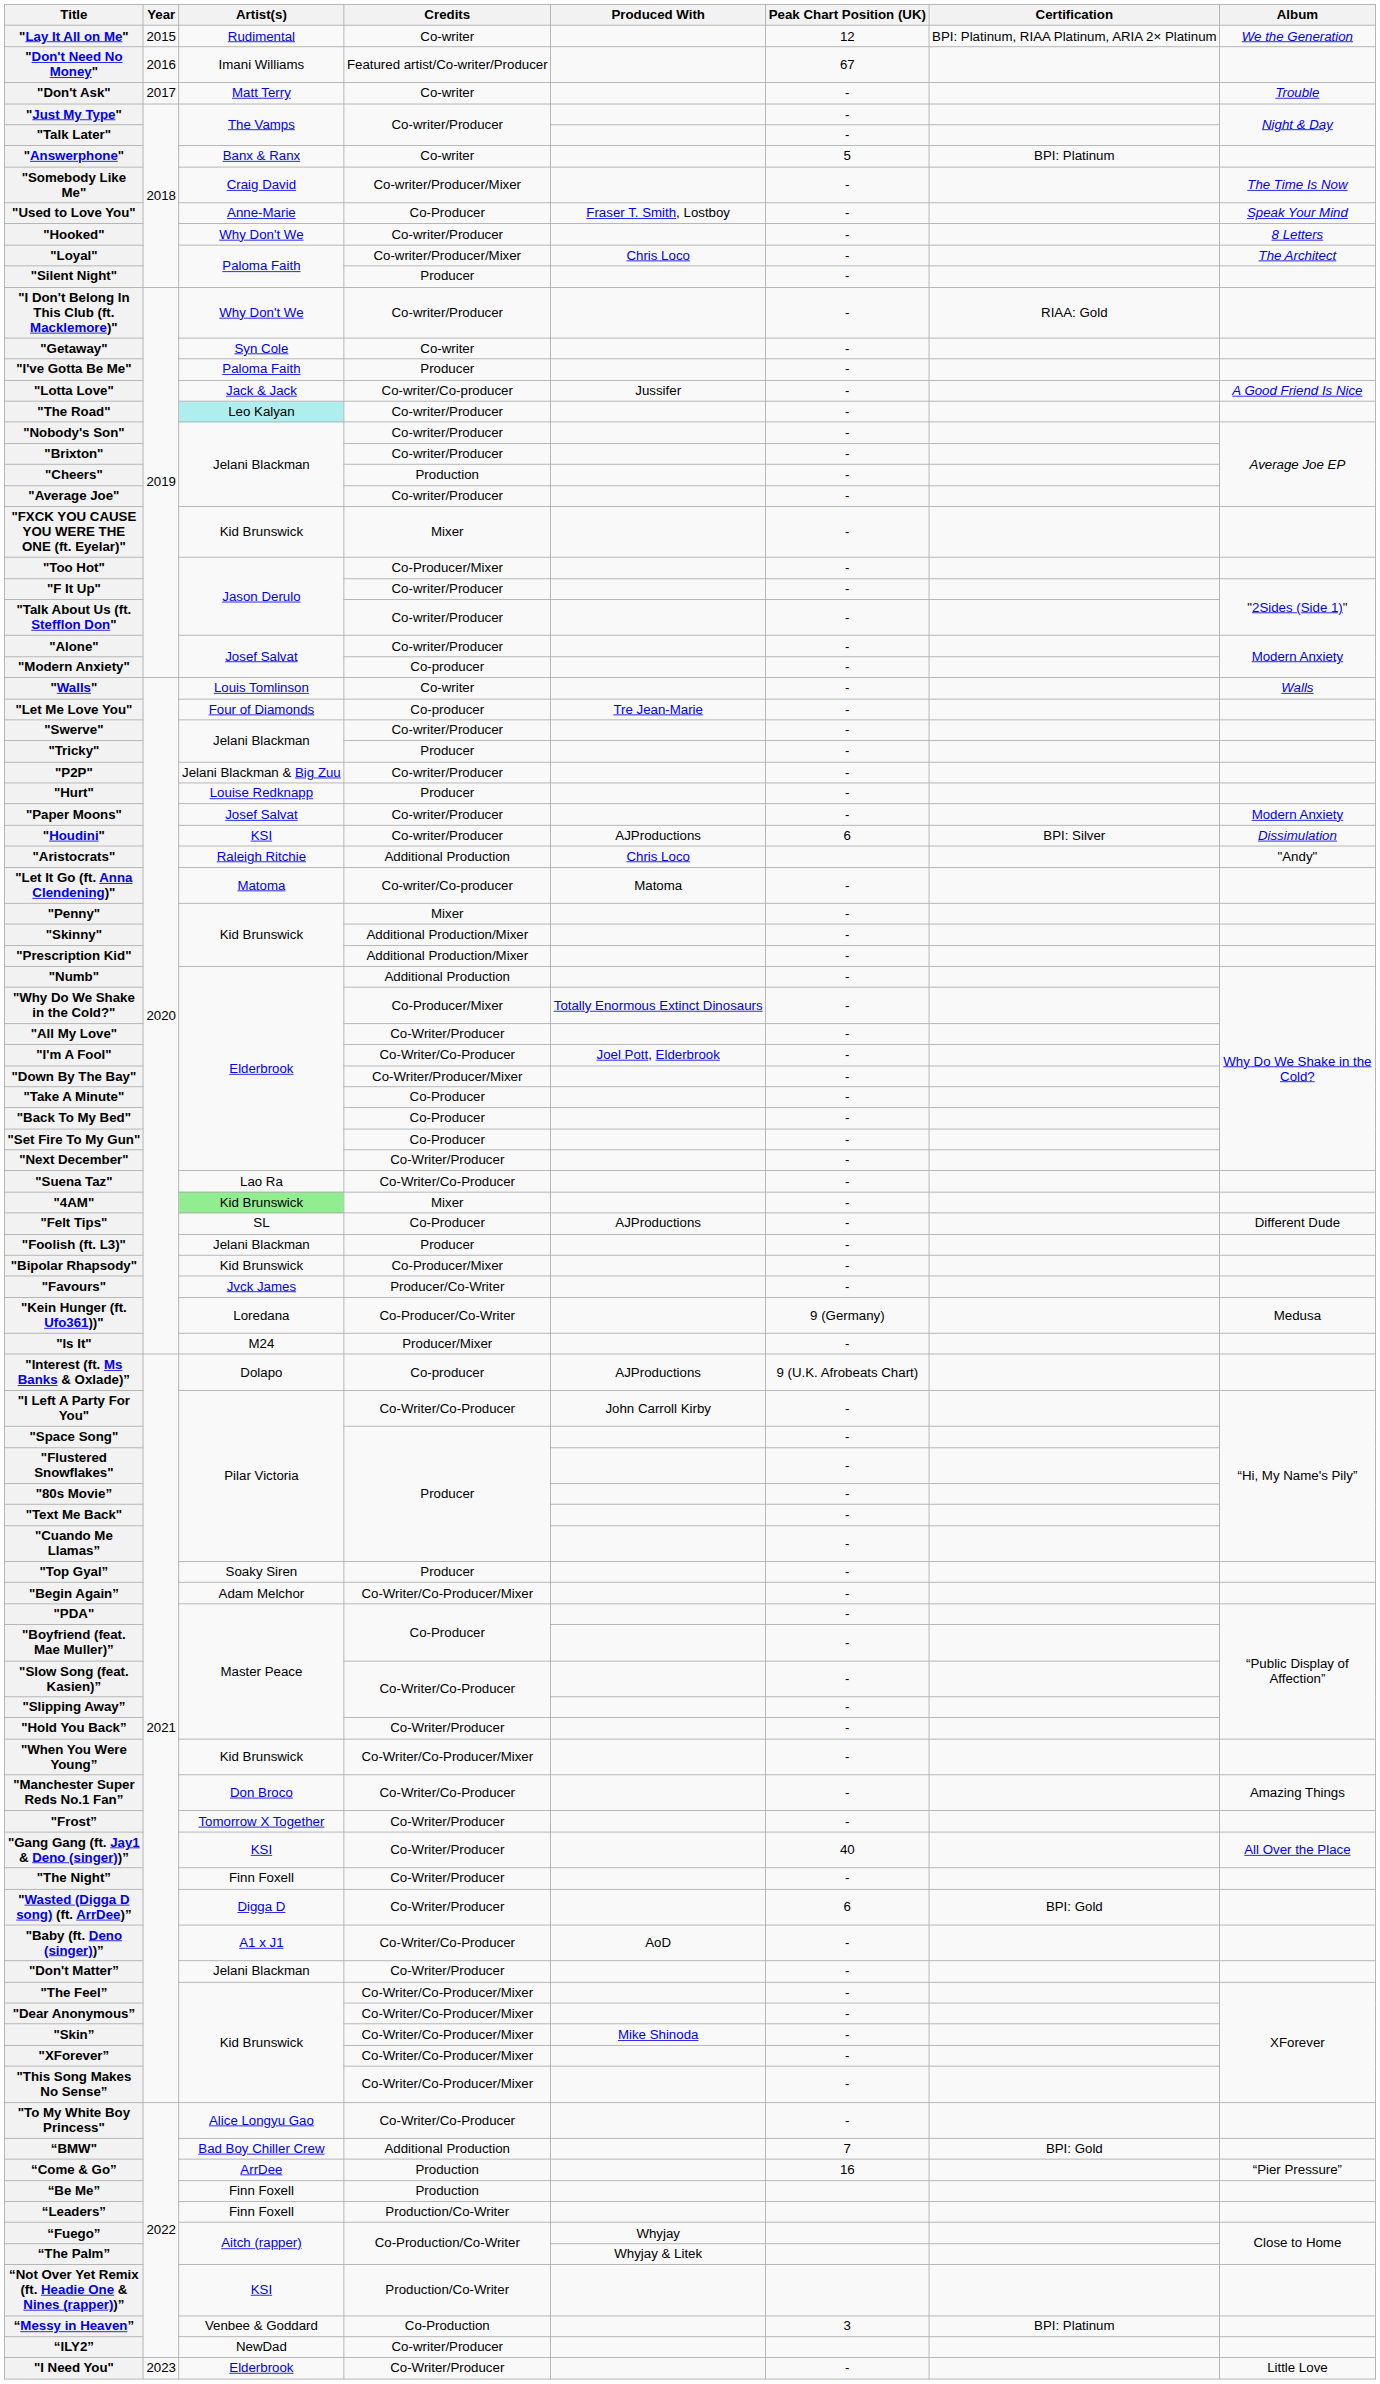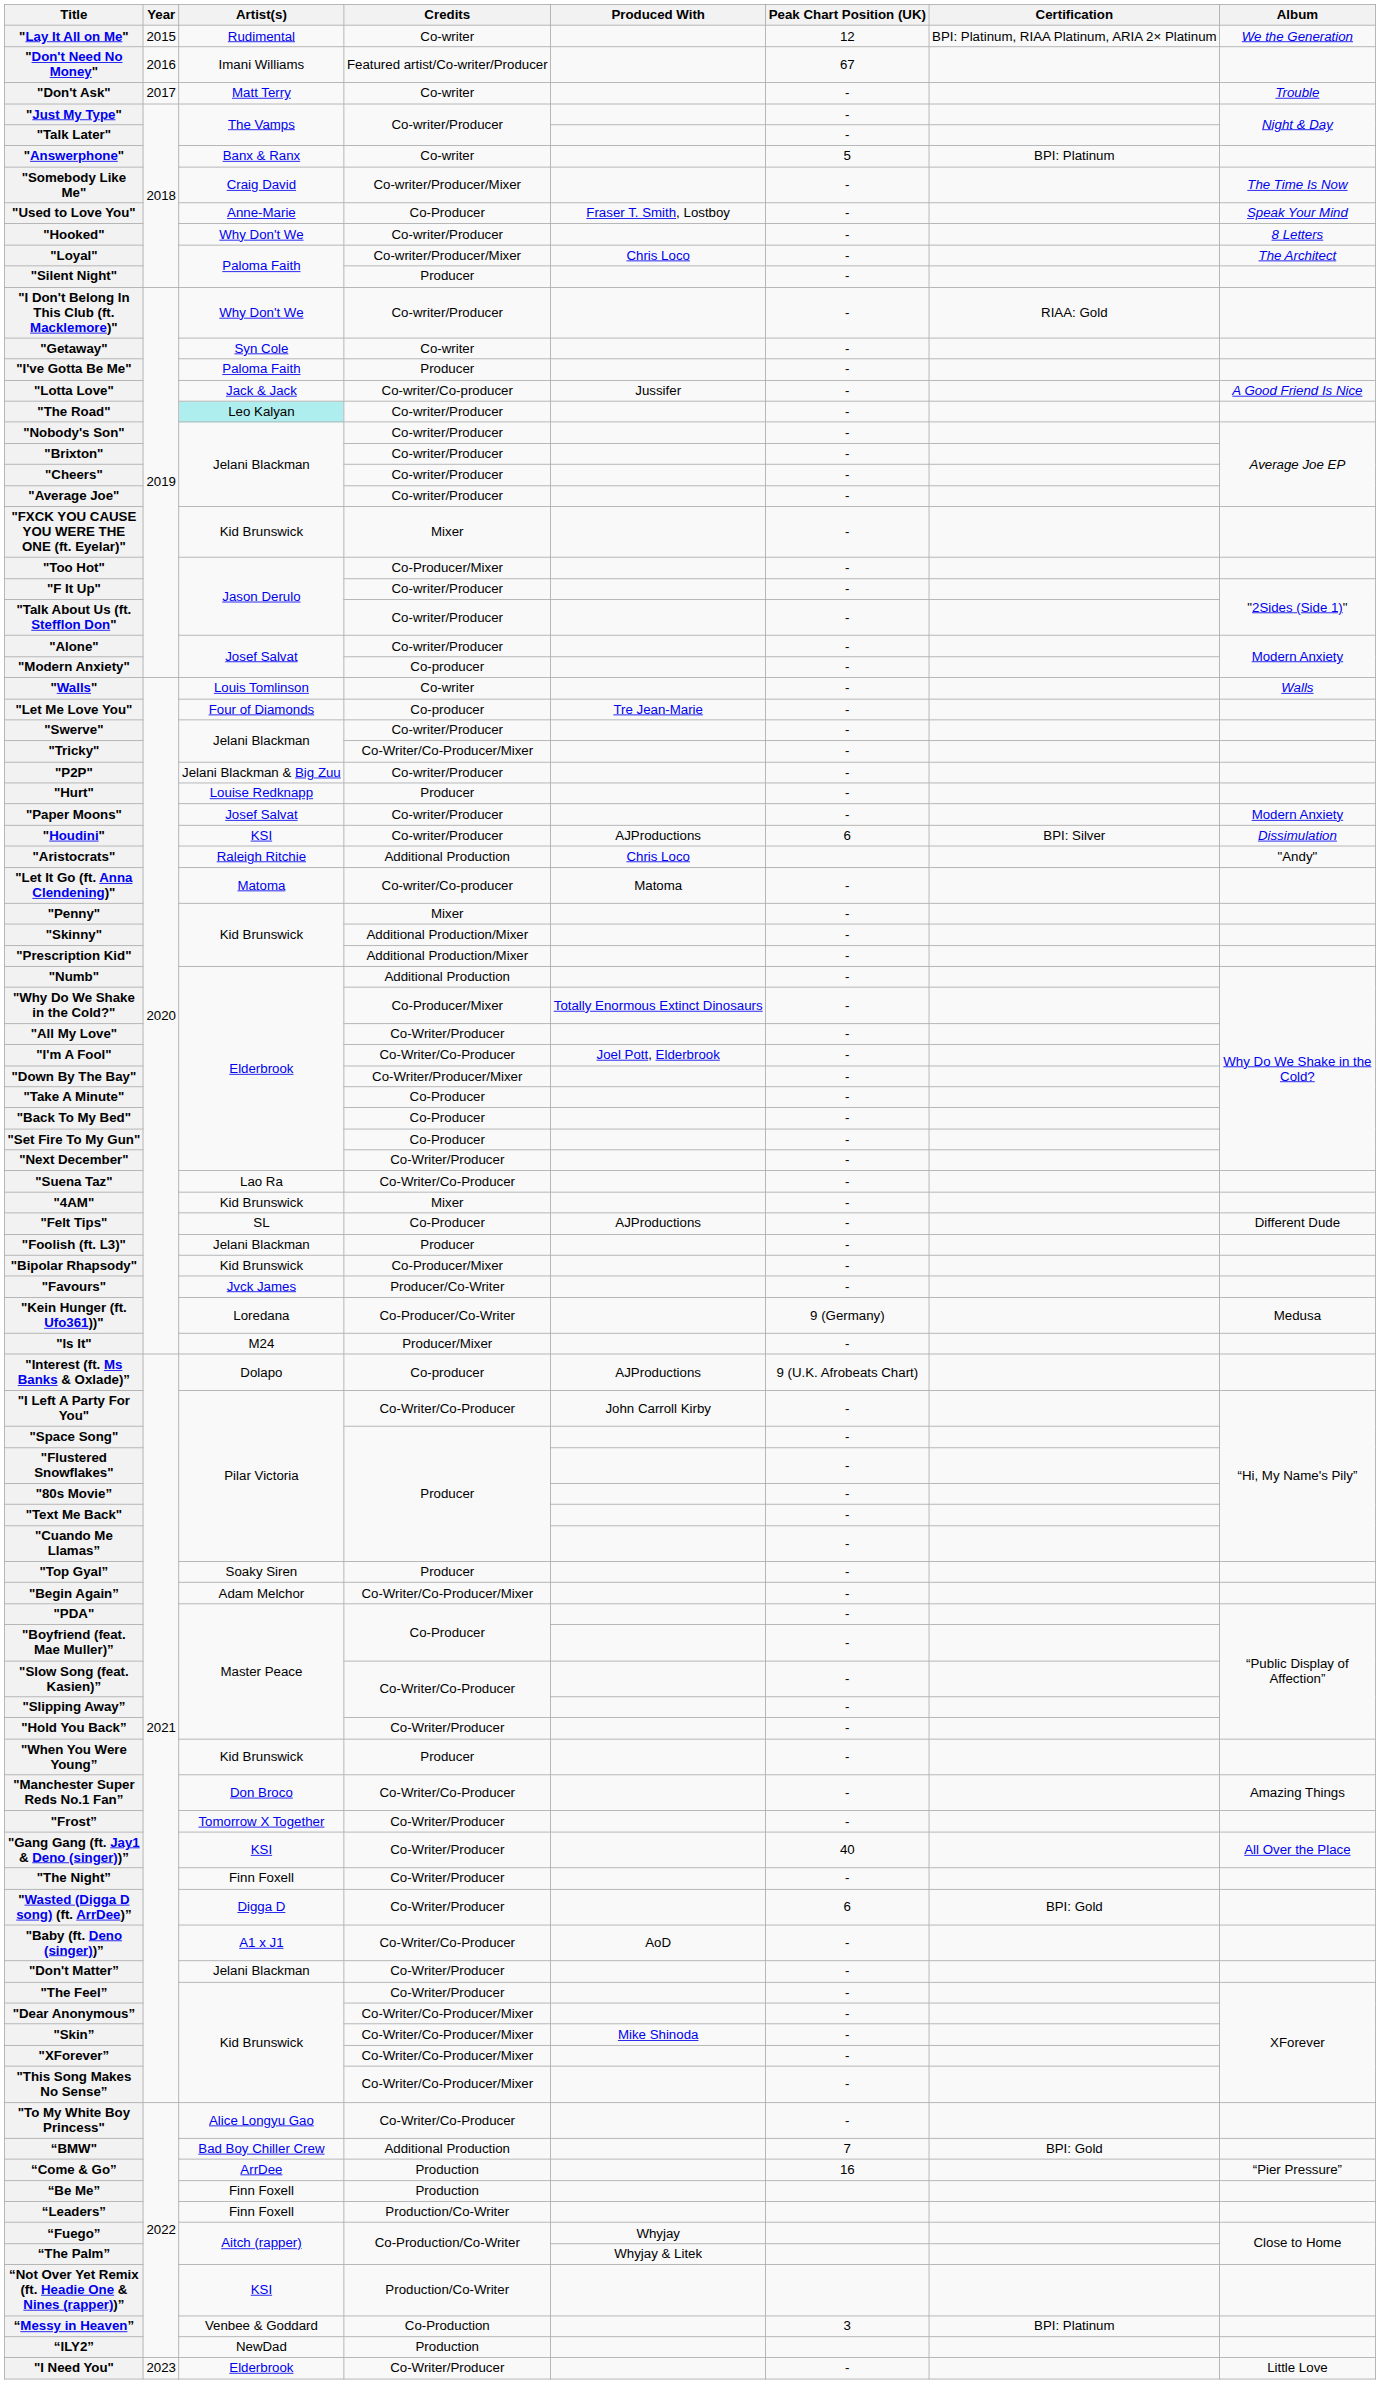(447, 474) Production -> (447, 474) Co-writer/Producer
(447, 751) Producer -> (447, 751) Co-Writer/Co-Producer/Mixer
(261, 1202) lightgreen background -> (261, 1202) no background
(447, 1756) Co-Writer/Co-Producer/Mixer -> (447, 1756) Producer
(447, 1992) Co-Writer/Co-Producer/Mixer -> (447, 1992) Co-Writer/Producer
(447, 2347) Co-writer/Producer -> (447, 2347) Production
